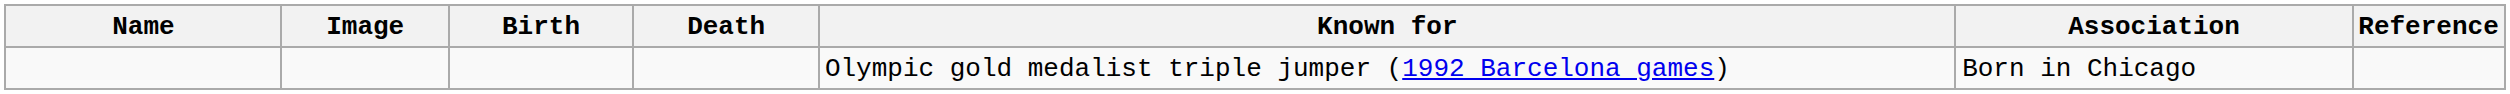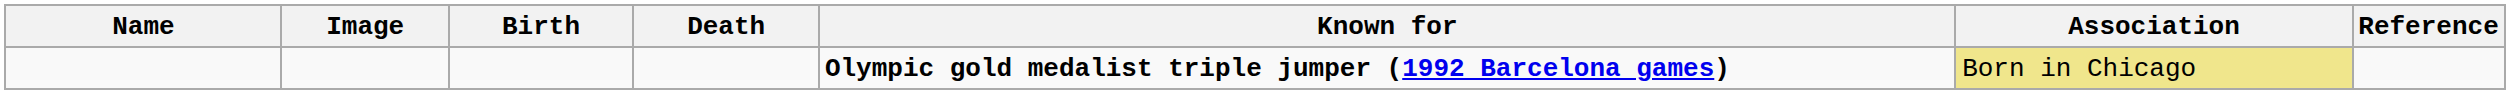(1277, 69) normal -> (1277, 69) bold
(2079, 69) no background -> (2079, 69) khaki background
